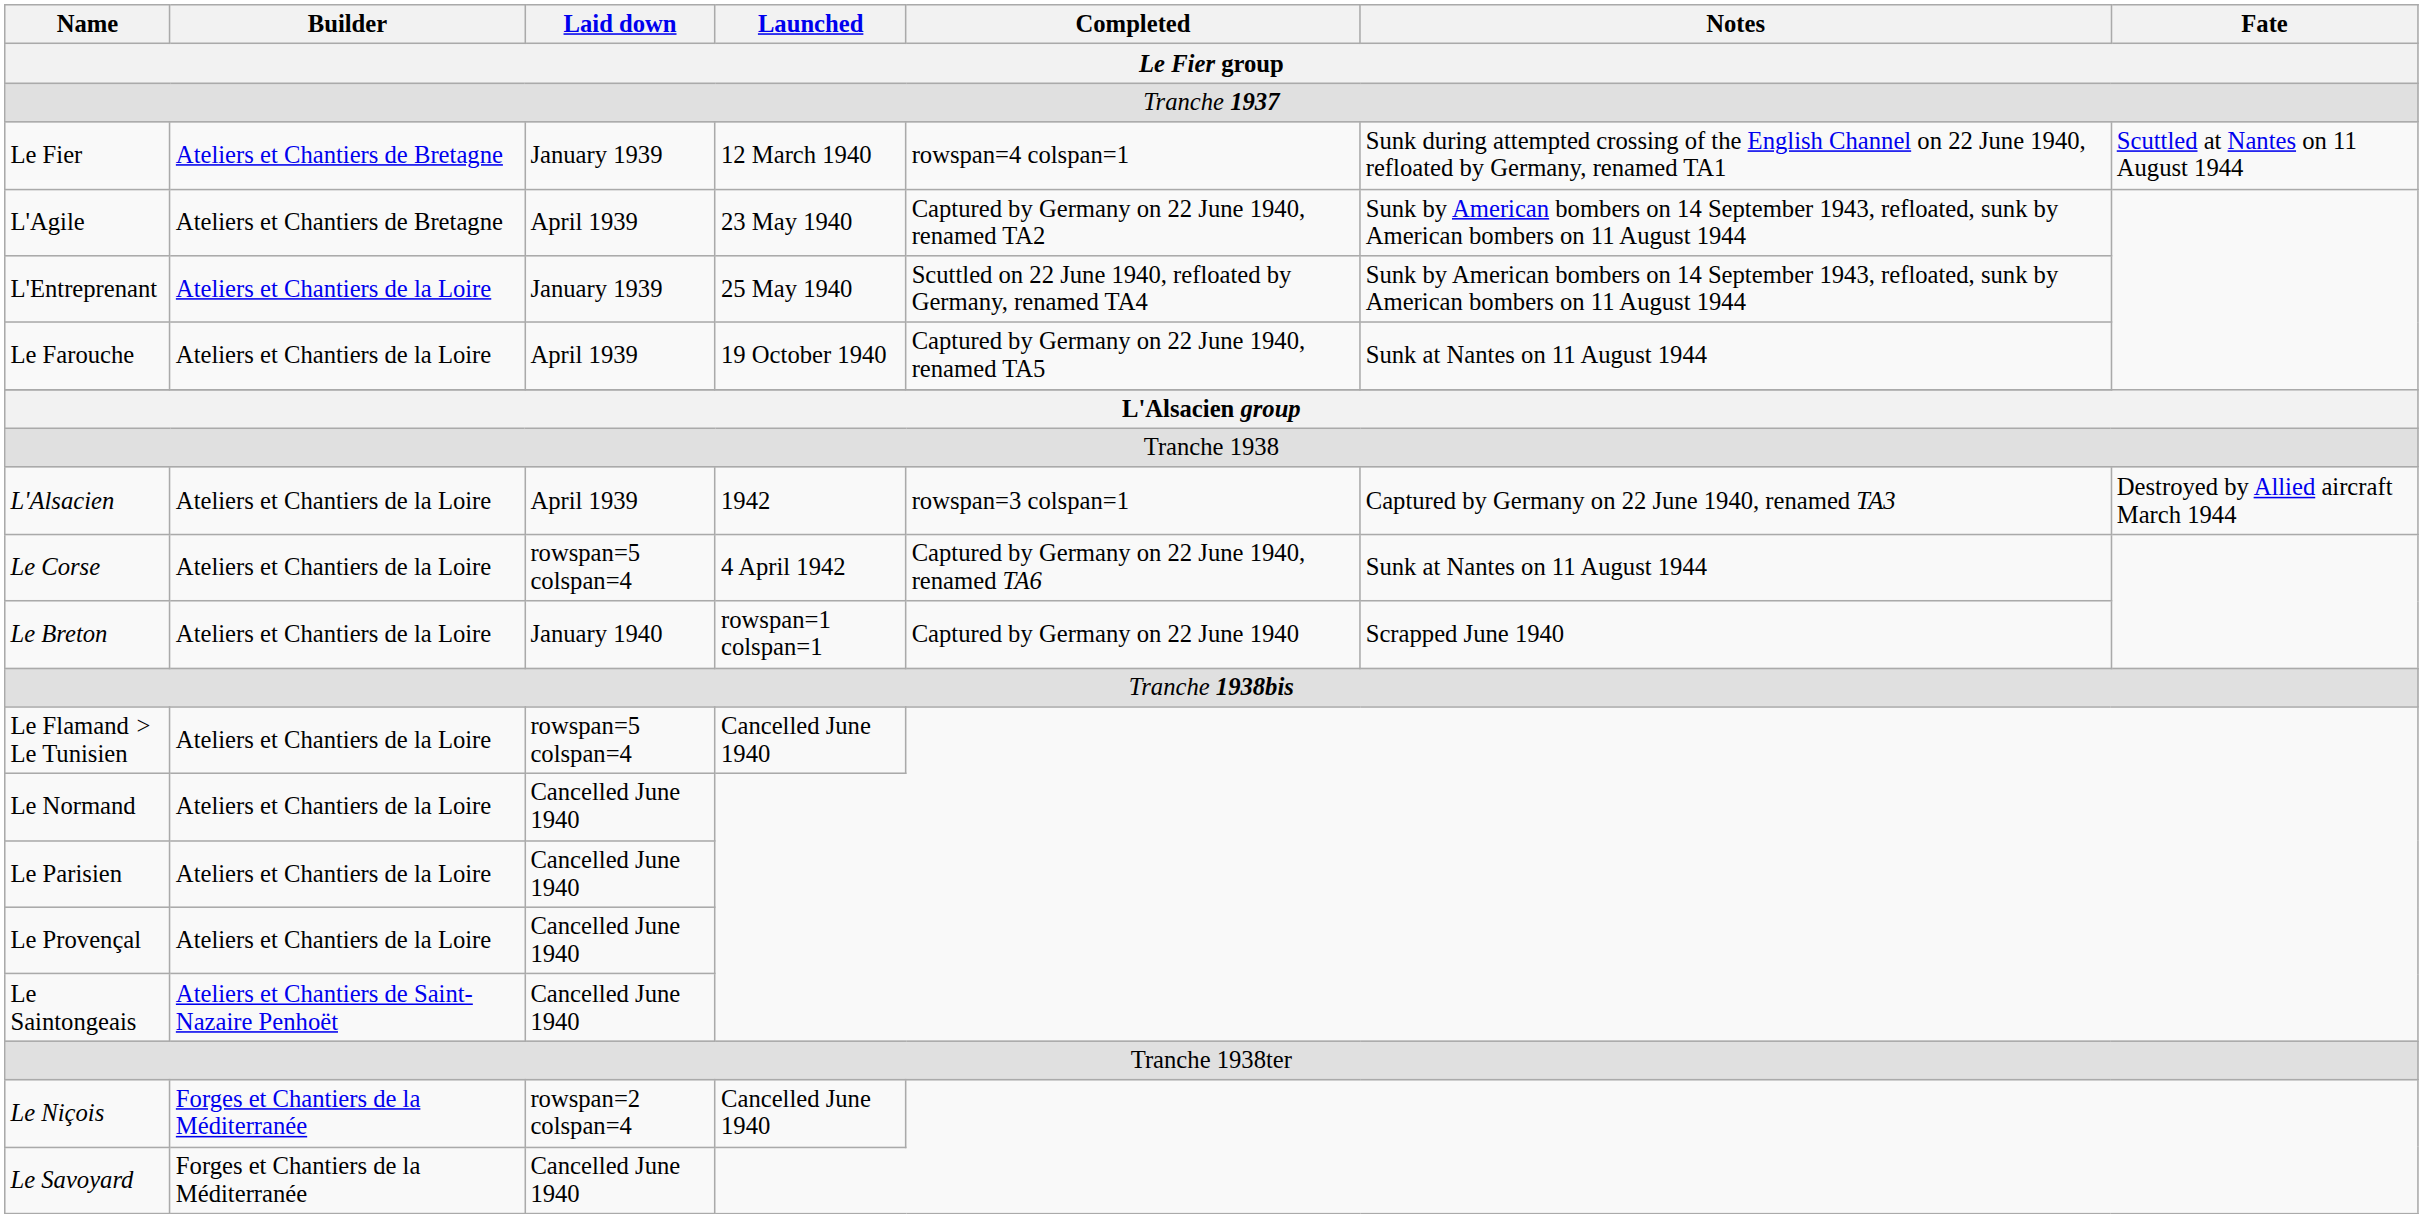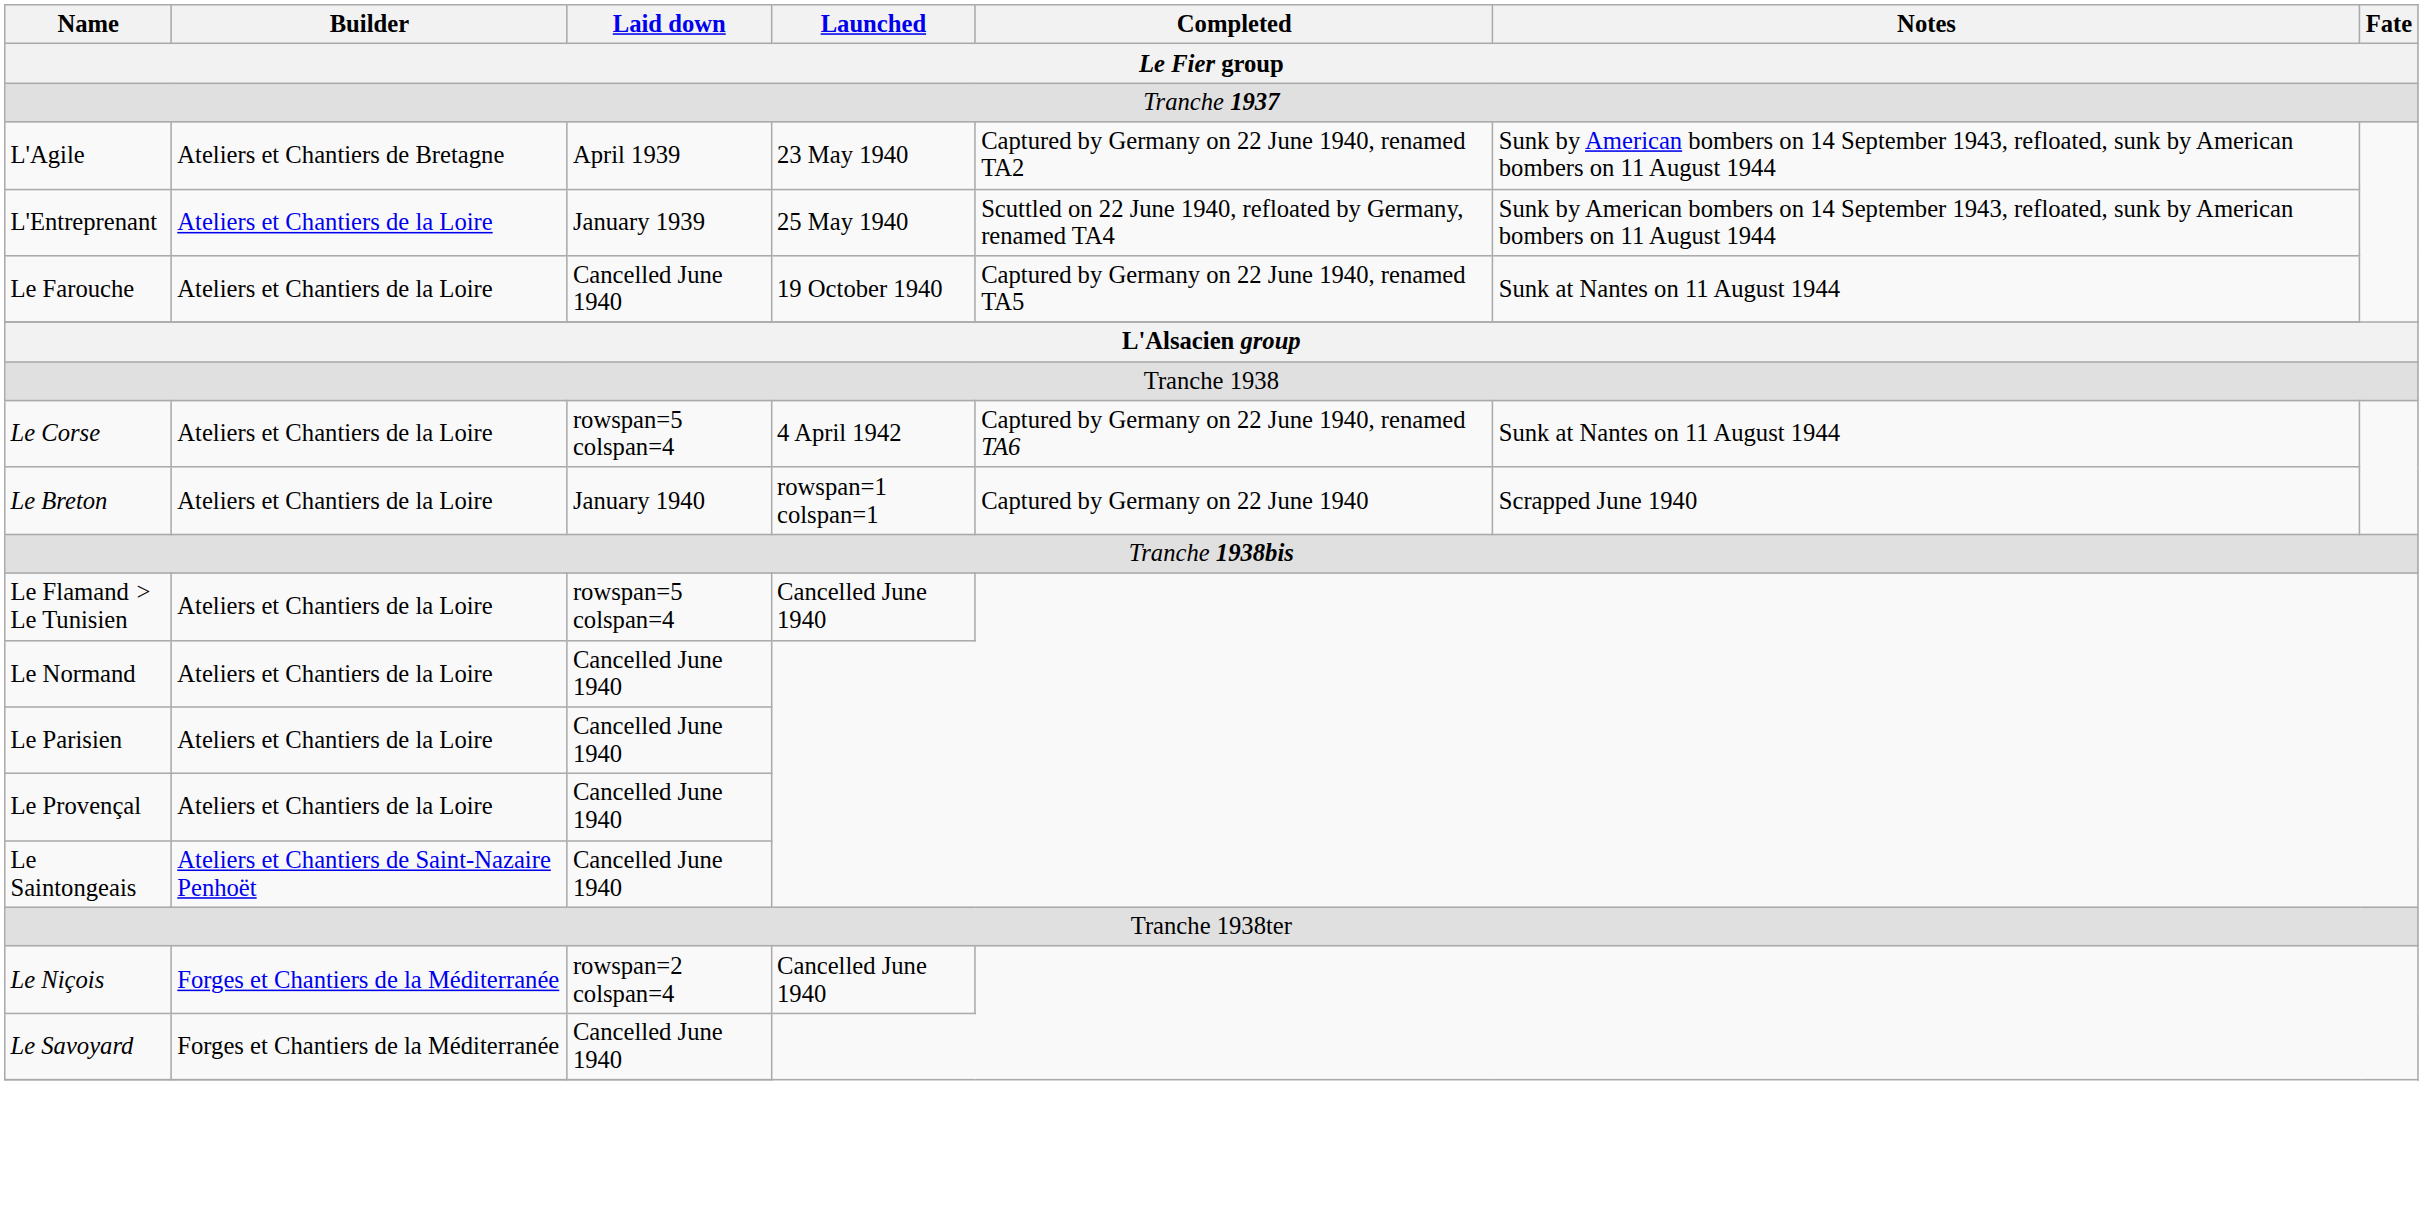- row: (46, 155)
(584, 355) April 1939 -> (648, 288) Cancelled June 1940
- row: (62, 500)
